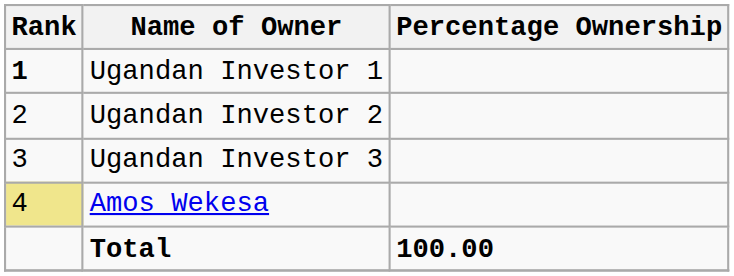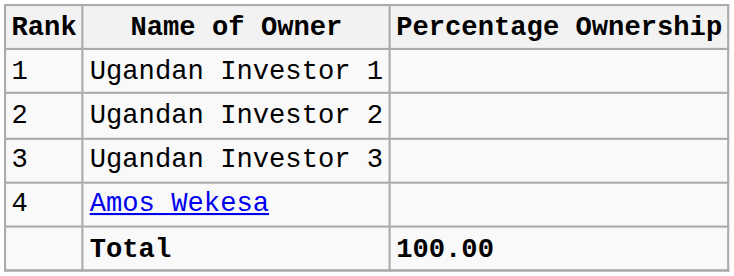(20, 71) bold -> (20, 71) normal
(20, 204) khaki background -> (20, 204) no background
